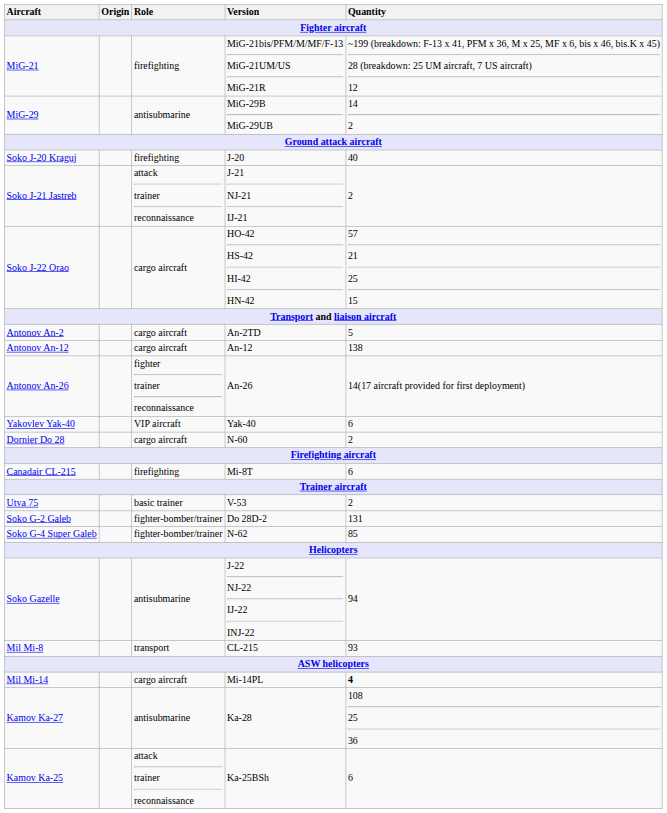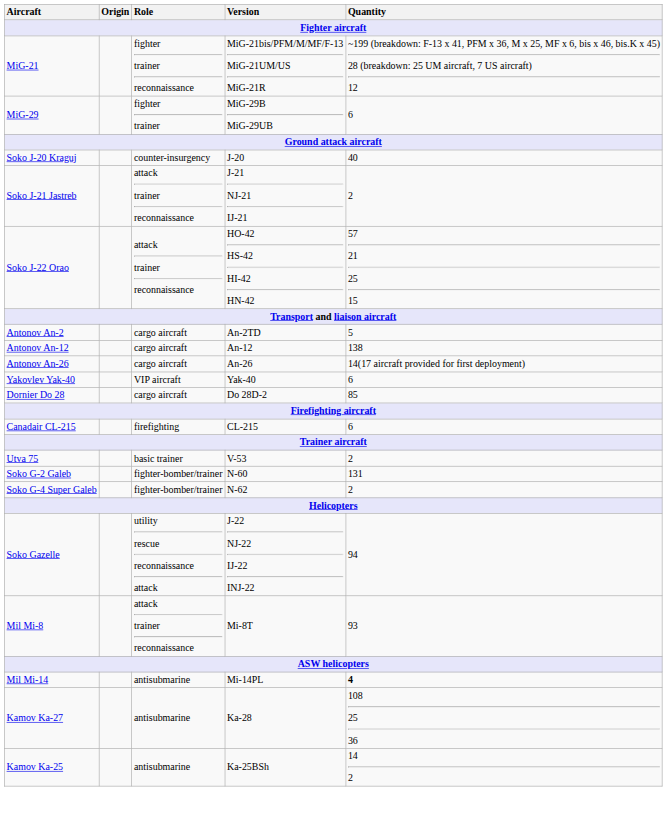(157, 66) firefighting -> (178, 66) fighter trainer reconnaissance
(162, 115) antisubmarine -> (178, 115) fighter trainer
(504, 115) 14 2 -> (350, 115) 6
(157, 157) firefighting -> (172, 157) counter-insurgency
(160, 267) cargo aircraft -> (178, 267) attack trainer reconnaissance
(178, 386) fighter trainer reconnaissance -> (160, 363) cargo aircraft
(237, 440) N-60 -> (247, 395) Do 28D-2
(350, 440) 2 -> (353, 395) 85
(240, 471) Mi-8T -> (242, 426) CL-215
(247, 518) Do 28D-2 -> (237, 474) N-60
(353, 534) 85 -> (350, 489) 2
(162, 599) antisubmarine -> (178, 554) utility rescue reconnaissance attack
(152, 648) transport -> (178, 626) attack trainer reconnaissance
(242, 648) CL-215 -> (240, 626) Mi-8T
(160, 680) cargo aircraft -> (162, 680) antisubmarine
(178, 778) attack trainer reconnaissance -> (162, 767) antisubmarine
(350, 778) 6 -> (504, 767) 14 2
